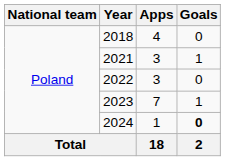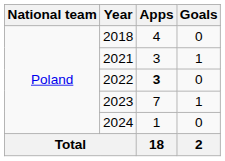(157, 79) normal -> (157, 79) bold
(199, 123) bold -> (199, 123) normal
